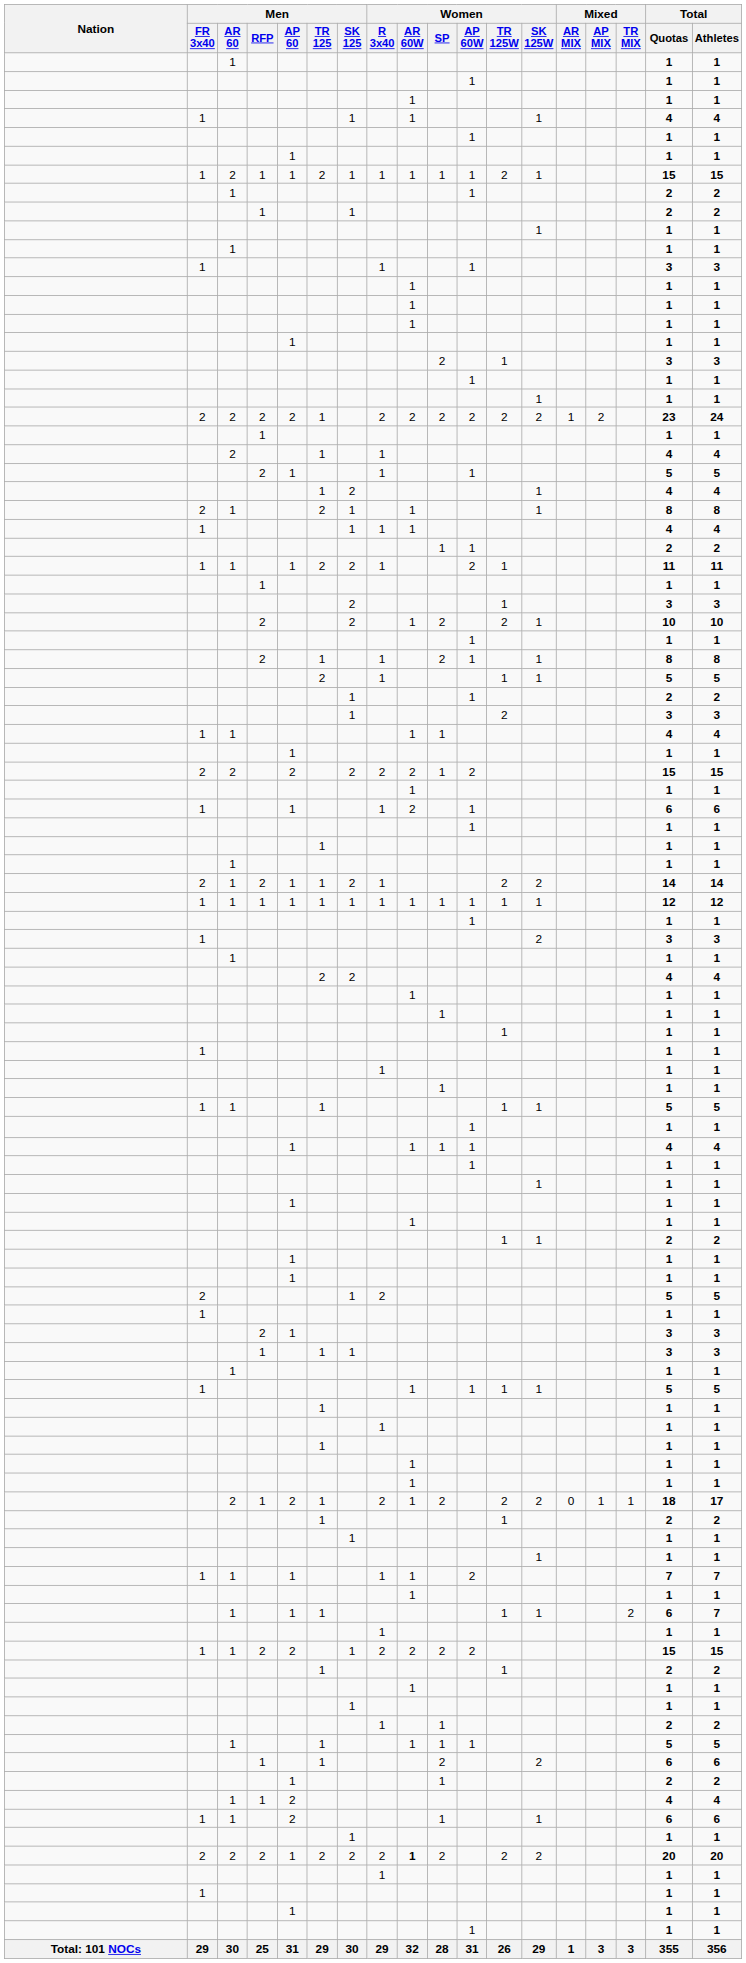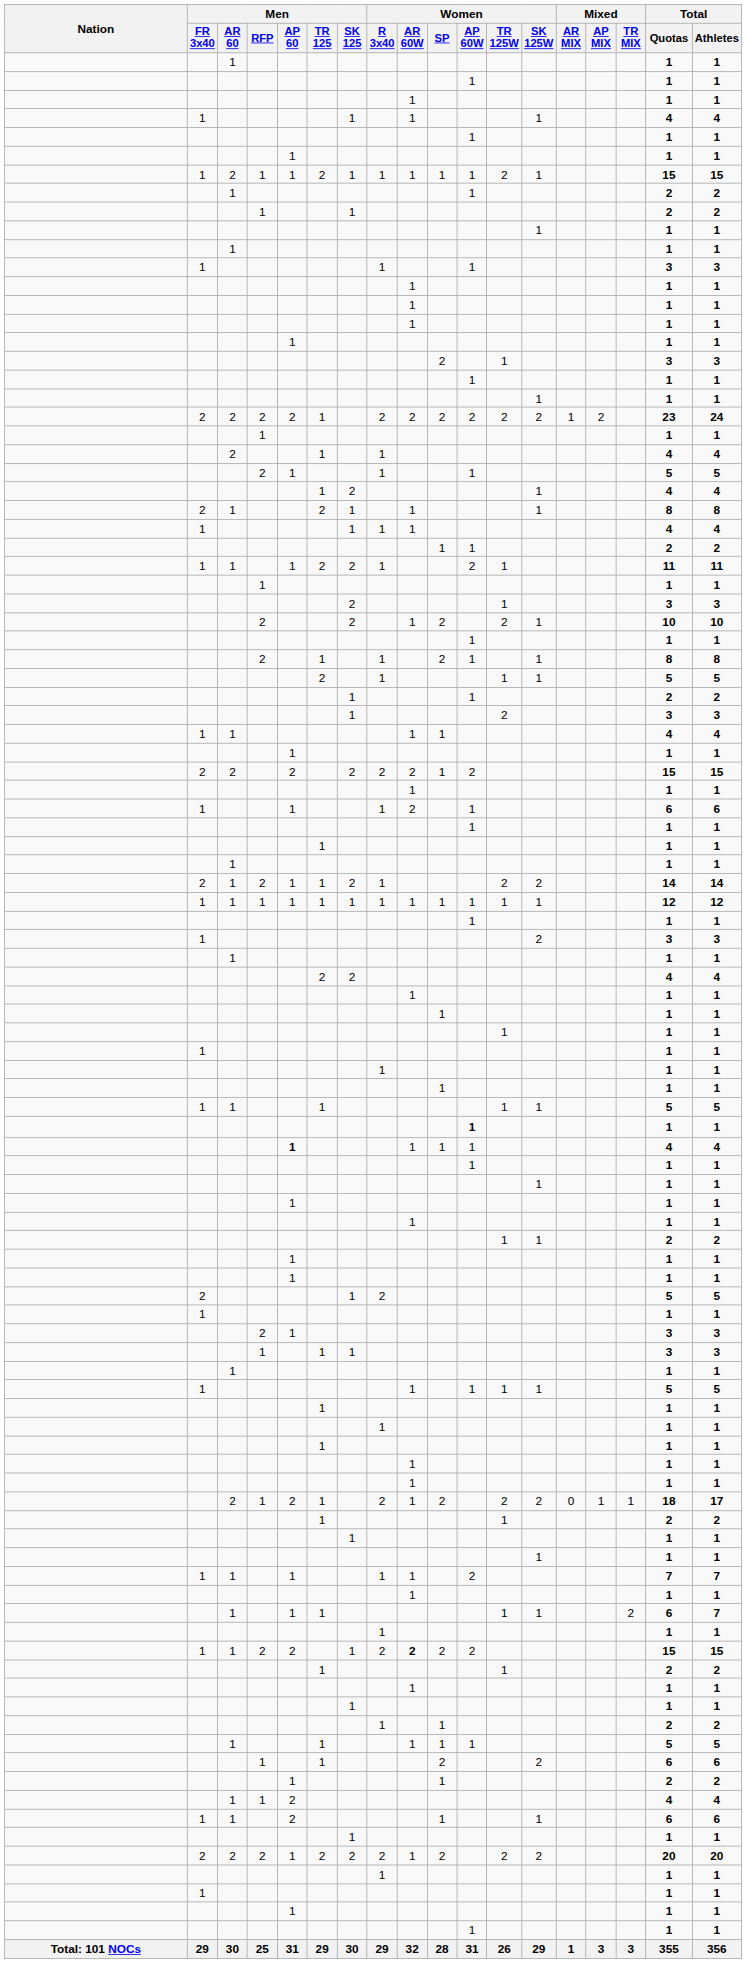(472, 1127) normal -> (472, 1127) bold
(292, 1147) normal -> (292, 1147) bold
(412, 1651) normal -> (412, 1651) bold
(412, 1856) bold -> (412, 1856) normal
